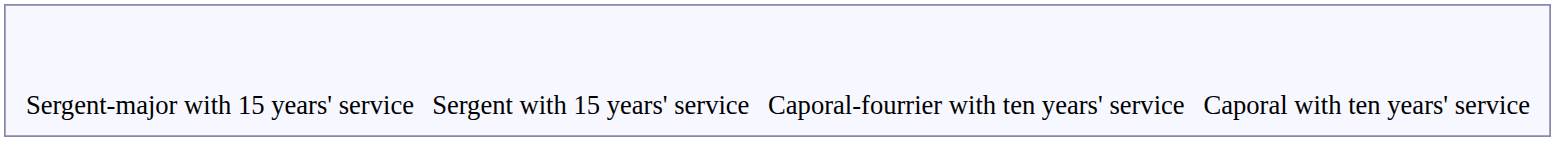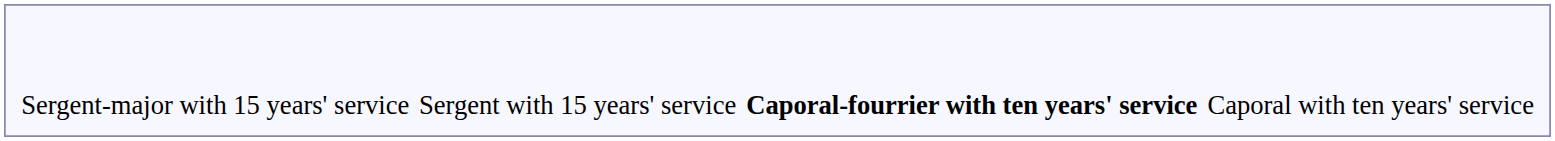(976, 105) normal -> (972, 105) bold
